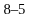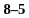(14, 9) normal -> (14, 9) bold
